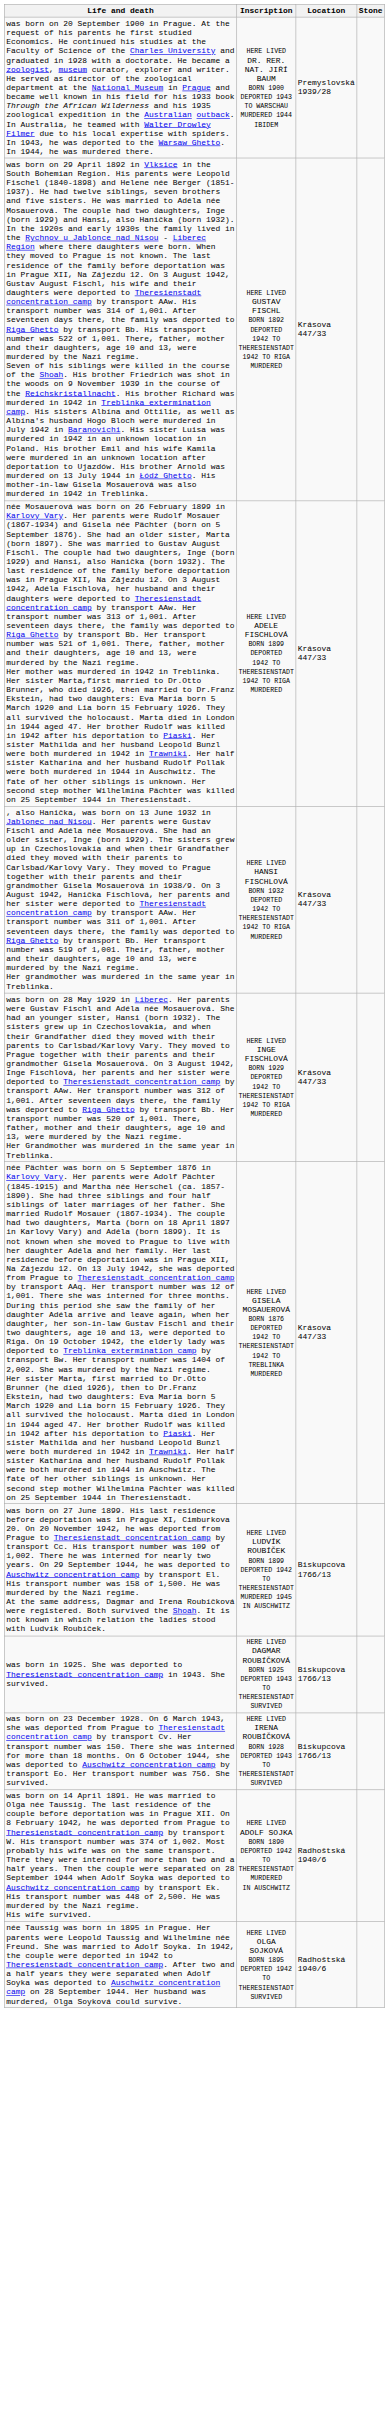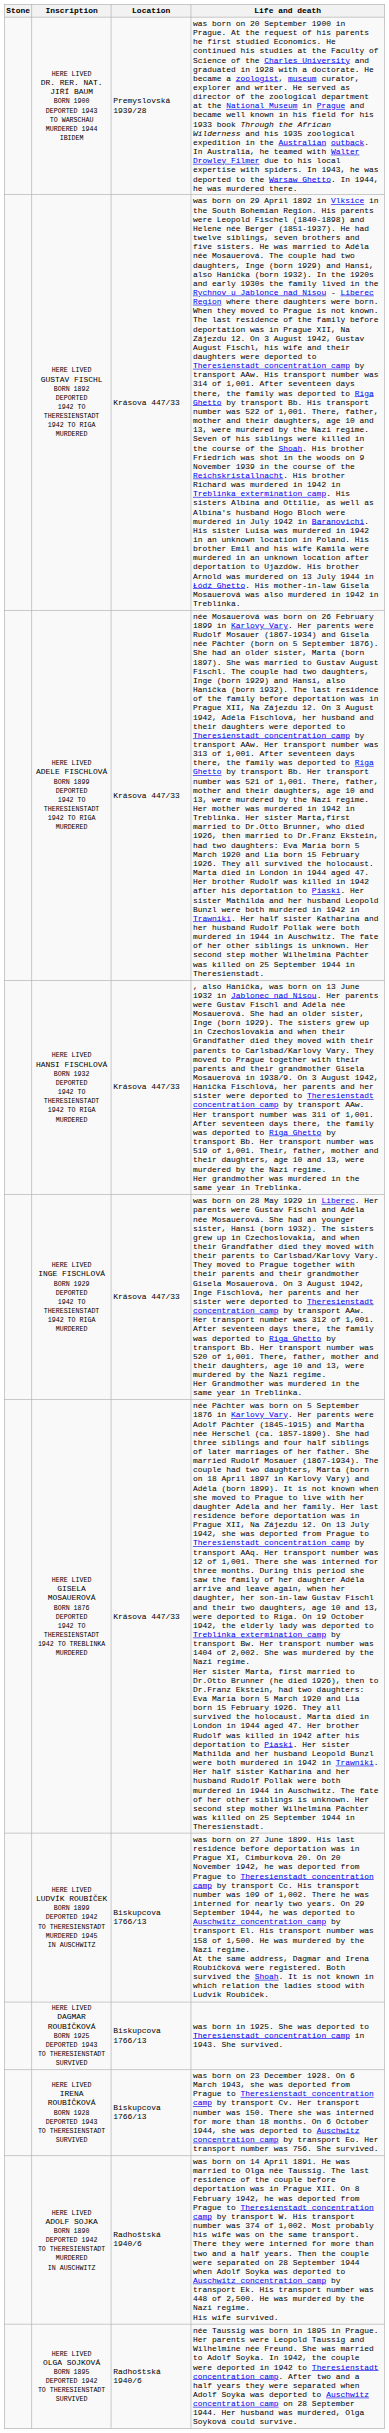columns swapped: (371, 11) <-> (120, 11)
